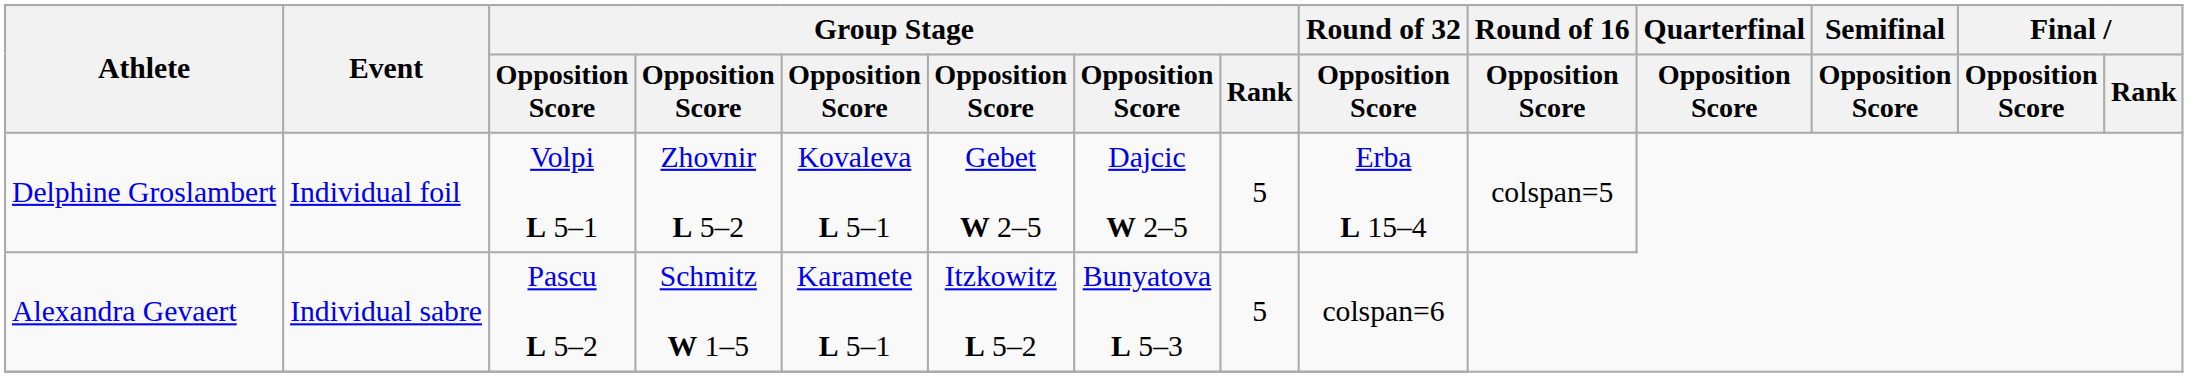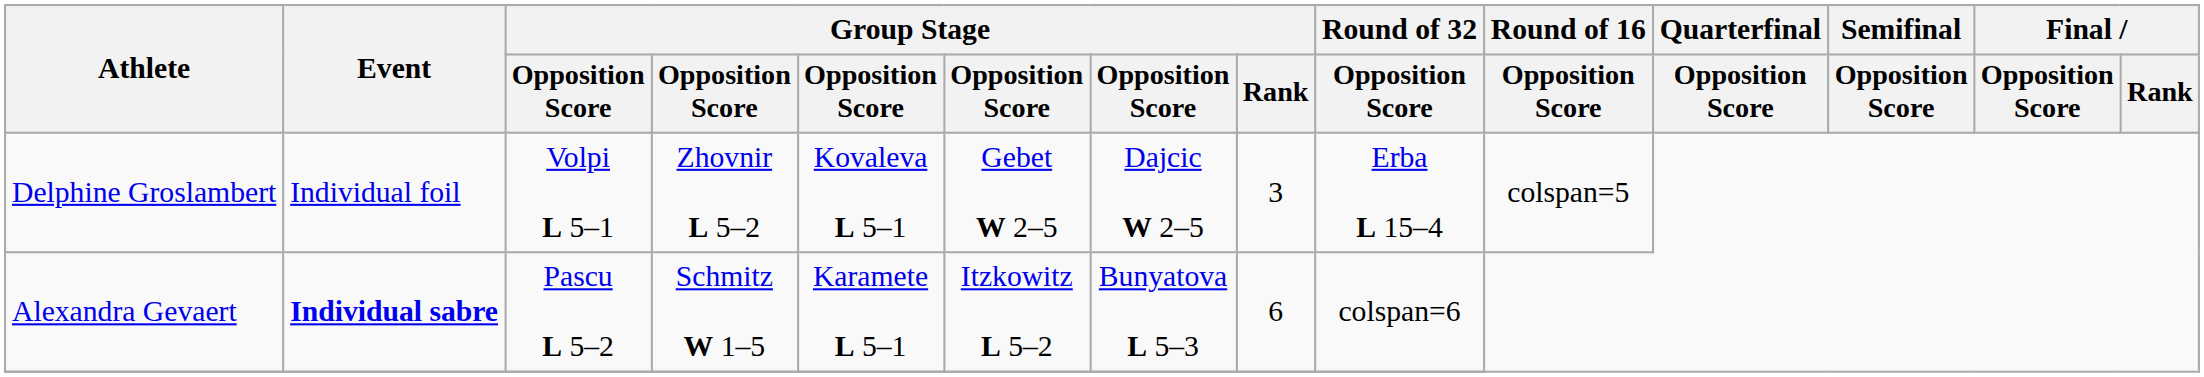(1260, 192) 5 -> (1276, 192) 3
(386, 311) normal -> (394, 311) bold
(1260, 311) 5 -> (1276, 311) 6
